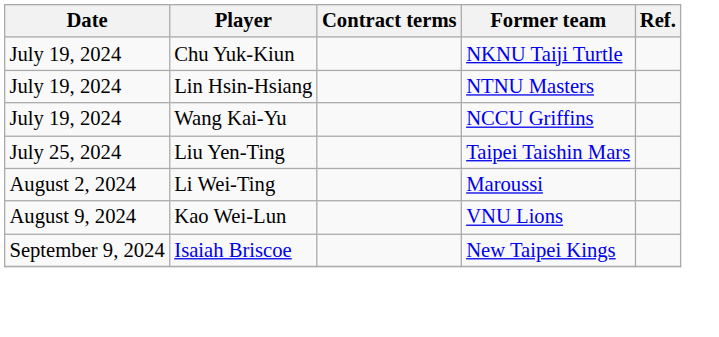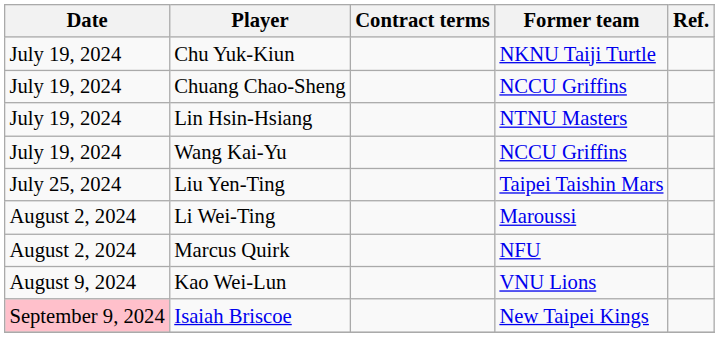+ row: (260, 86)
+ row: (232, 250)
(87, 250) no background -> (87, 315) pink background
